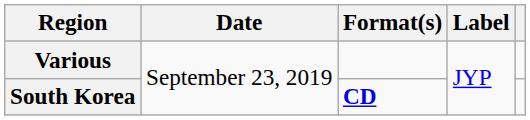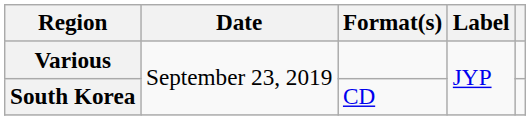(360, 96) bold -> (359, 96) normal
